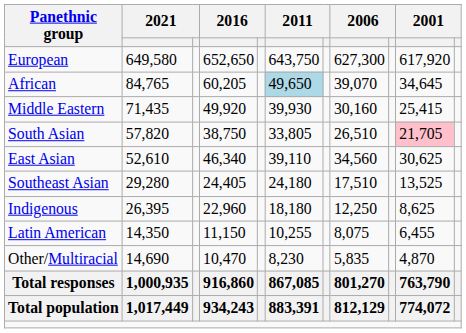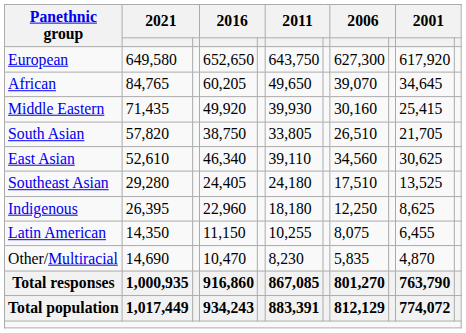(290, 84) lightblue background -> (290, 84) no background
(421, 134) pink background -> (421, 134) no background
